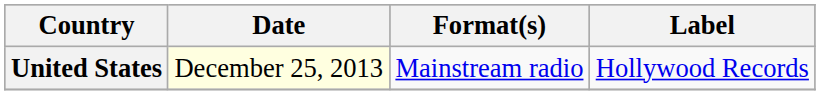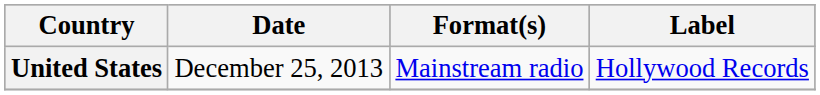(279, 67) lightyellow background -> (279, 67) no background
